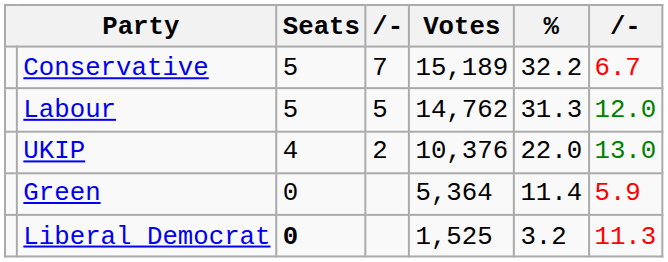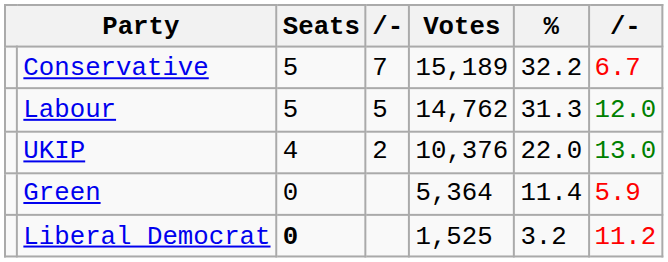(625, 236) 11.3 -> (625, 236) 11.2
